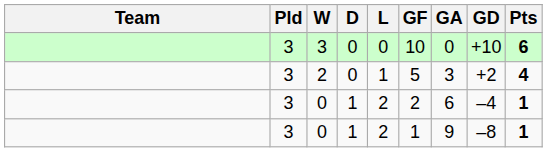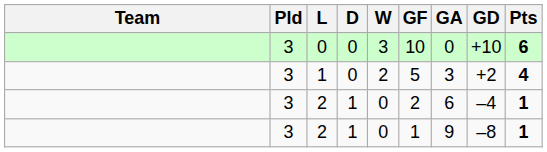columns swapped: (322, 18) <-> (383, 18)
